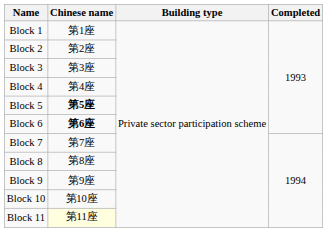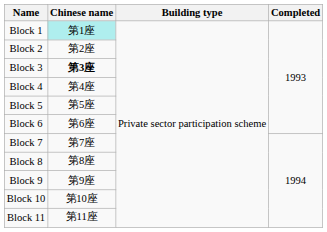(82, 30) no background -> (82, 30) paleturquoise background
(82, 67) normal -> (82, 67) bold
(82, 105) bold -> (82, 105) normal
(82, 123) bold -> (82, 123) normal
(82, 217) lightyellow background -> (82, 217) no background
